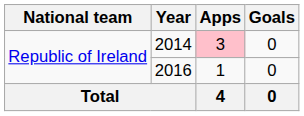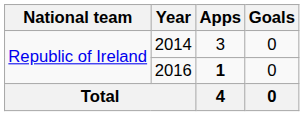(220, 44) pink background -> (220, 44) no background
(220, 70) normal -> (220, 70) bold
